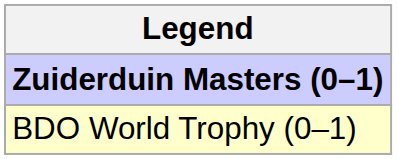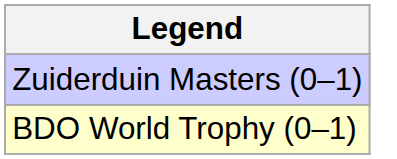(198, 79) bold -> (187, 79) normal
